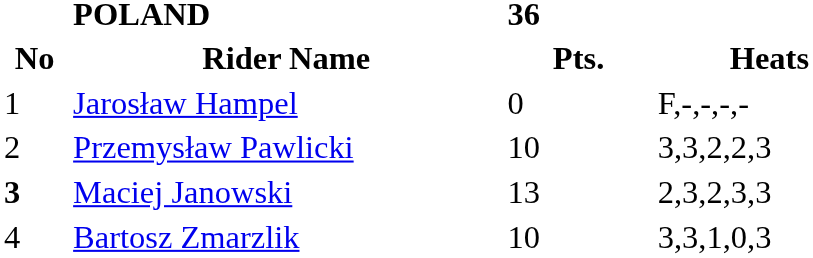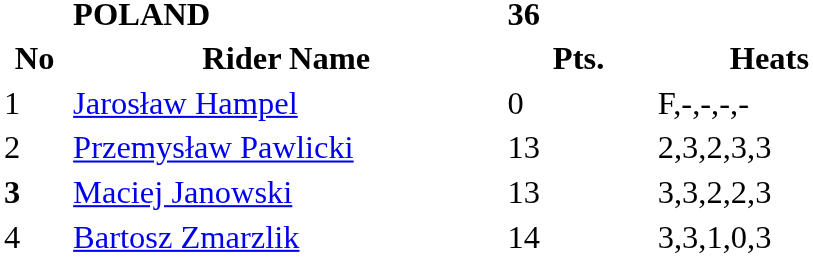(524, 147) 10 -> (524, 147) 13
(715, 147) 3,3,2,2,3 -> (715, 147) 2,3,2,3,3
(715, 192) 2,3,2,3,3 -> (715, 192) 3,3,2,2,3
(524, 237) 10 -> (524, 237) 14
